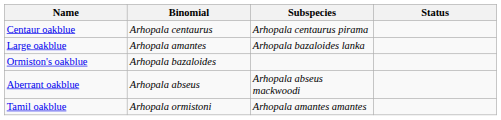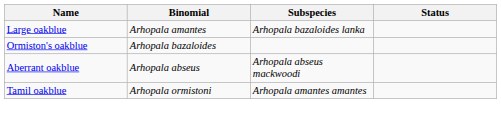- row: (41, 29)
